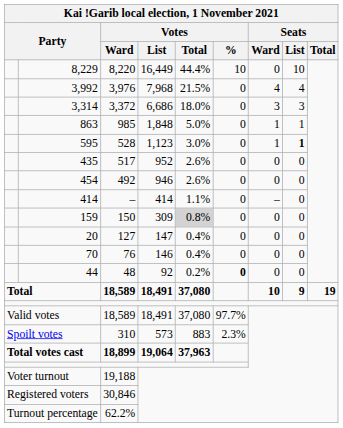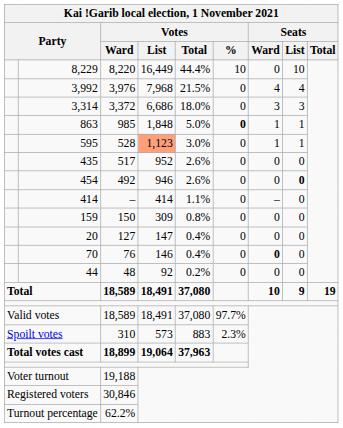(243, 124) normal -> (243, 124) bold
(160, 143) no background -> (160, 143) lightsalmon background
(302, 143) bold -> (302, 143) normal
(302, 180) normal -> (302, 180) bold
(198, 217) lightgrey background -> (198, 217) no background
(277, 254) normal -> (277, 254) bold
(243, 273) bold -> (243, 273) normal
